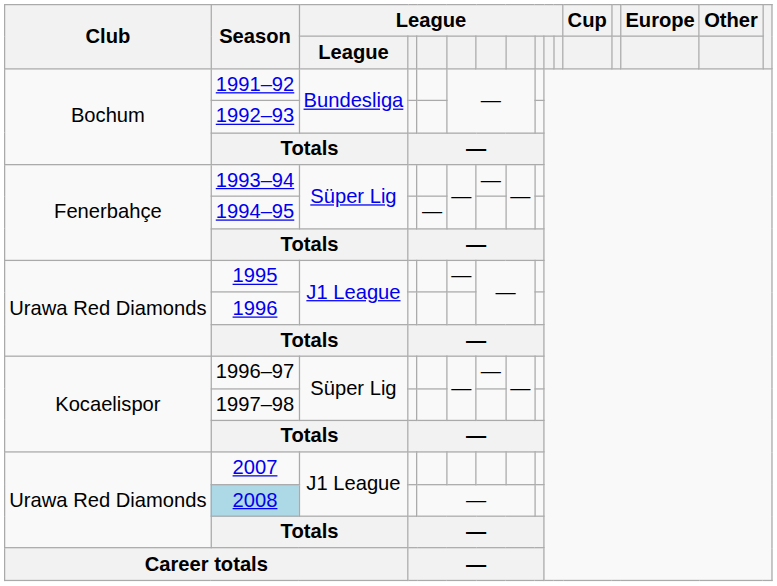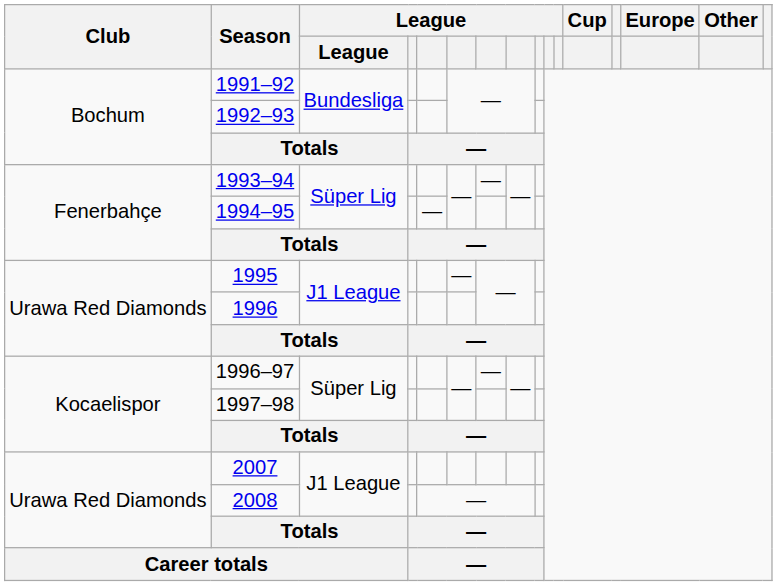(255, 500) lightblue background -> (255, 500) no background
